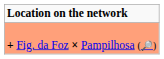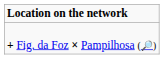(82, 44) lightsalmon background -> (82, 44) no background
